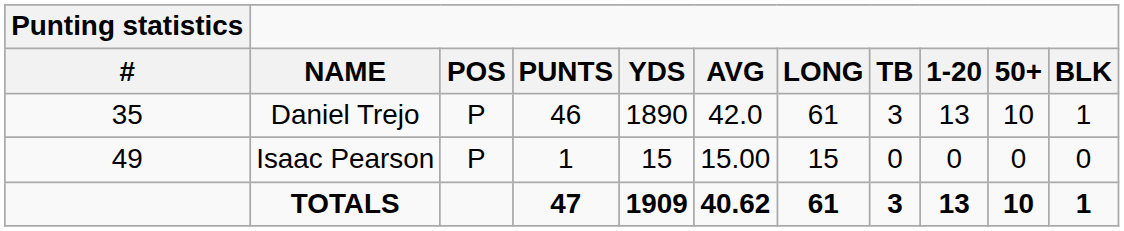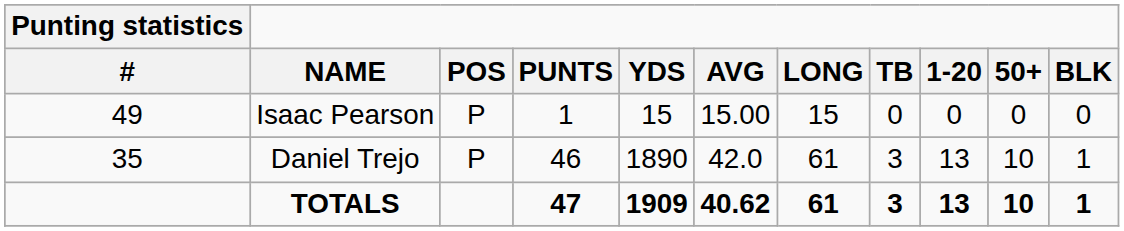rows swapped: (345, 114) <-> (345, 159)
